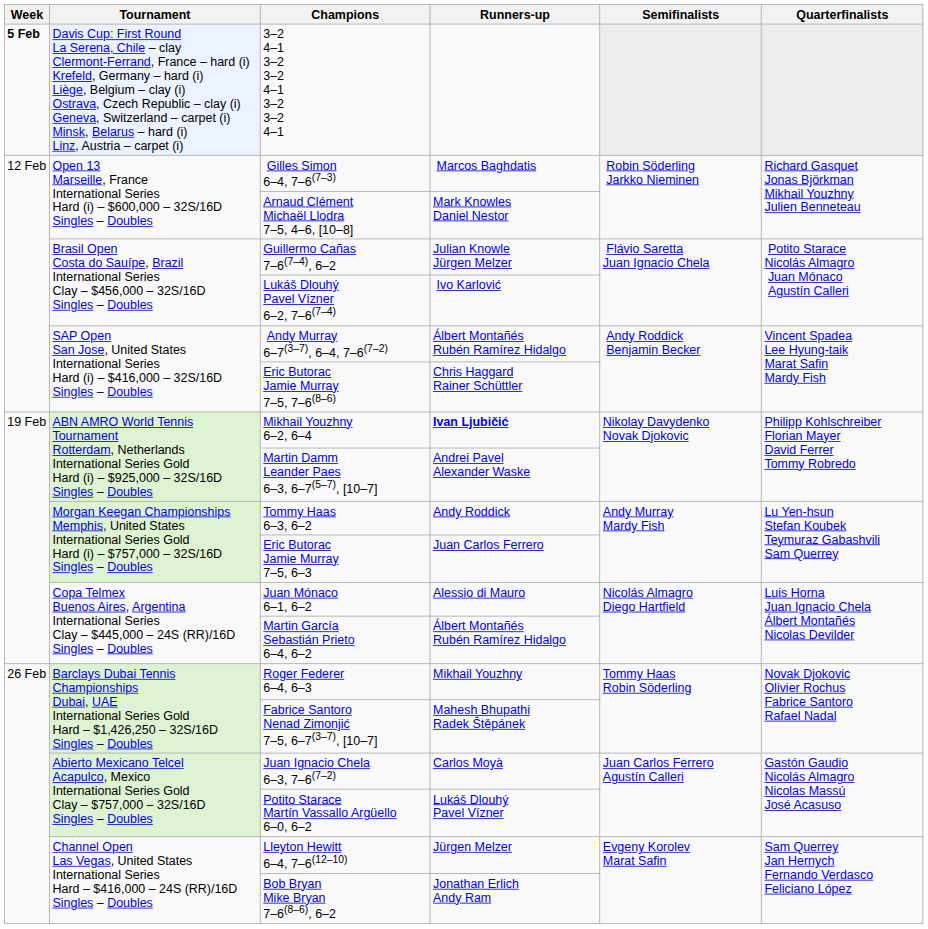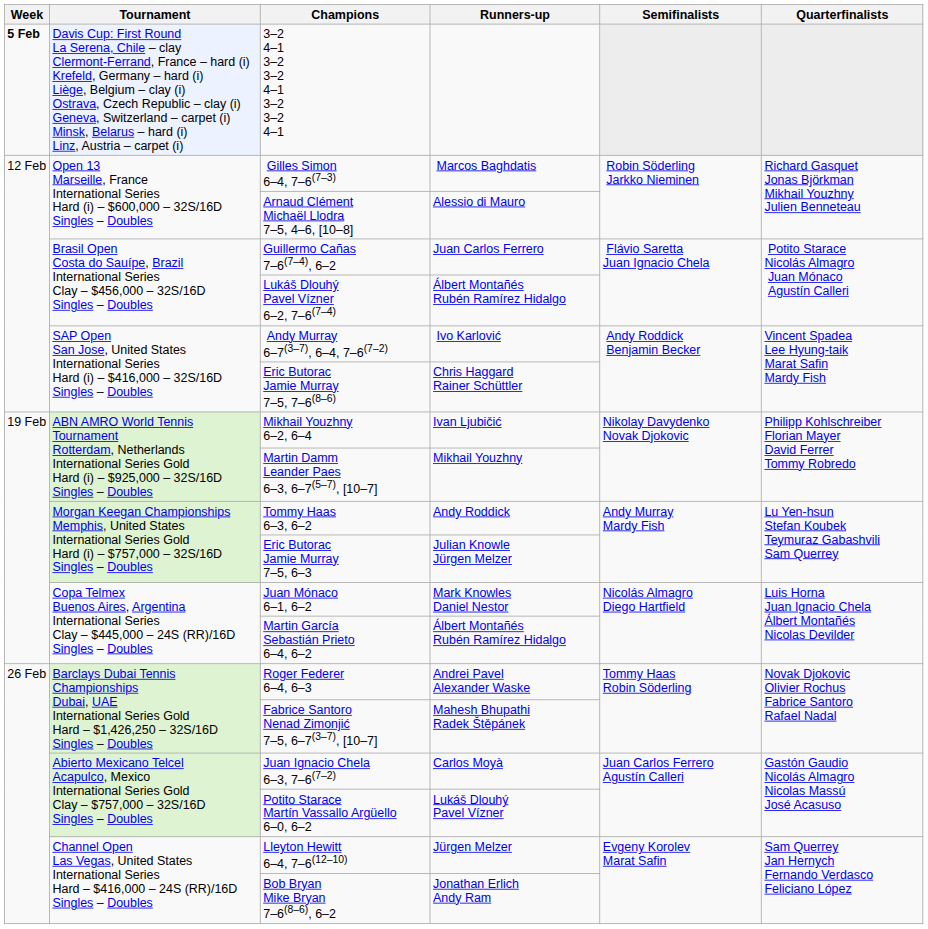(472, 209) Mark Knowles Daniel Nestor -> (479, 202) Alessio di Mauro
(472, 256) Julian Knowle Jürgen Melzer -> (488, 249) Juan Carlos Ferrero
(467, 285) Ivo Karlović -> (499, 292) Álbert Montañés Rubén Ramírez Hidalgo
(499, 343) Álbert Montañés Rubén Ramírez Hidalgo -> (467, 336) Ivo Karlović
(471, 422) bold -> (467, 422) normal
(482, 465) Andrei Pavel Alexander Waske -> (478, 458) Mikhail Youzhny
(488, 545) Juan Carlos Ferrero -> (472, 552) Julian Knowle Jürgen Melzer
(479, 593) Alessio di Mauro -> (472, 600) Mark Knowles Daniel Nestor
(478, 674) Mikhail Youzhny -> (482, 681) Andrei Pavel Alexander Waske
